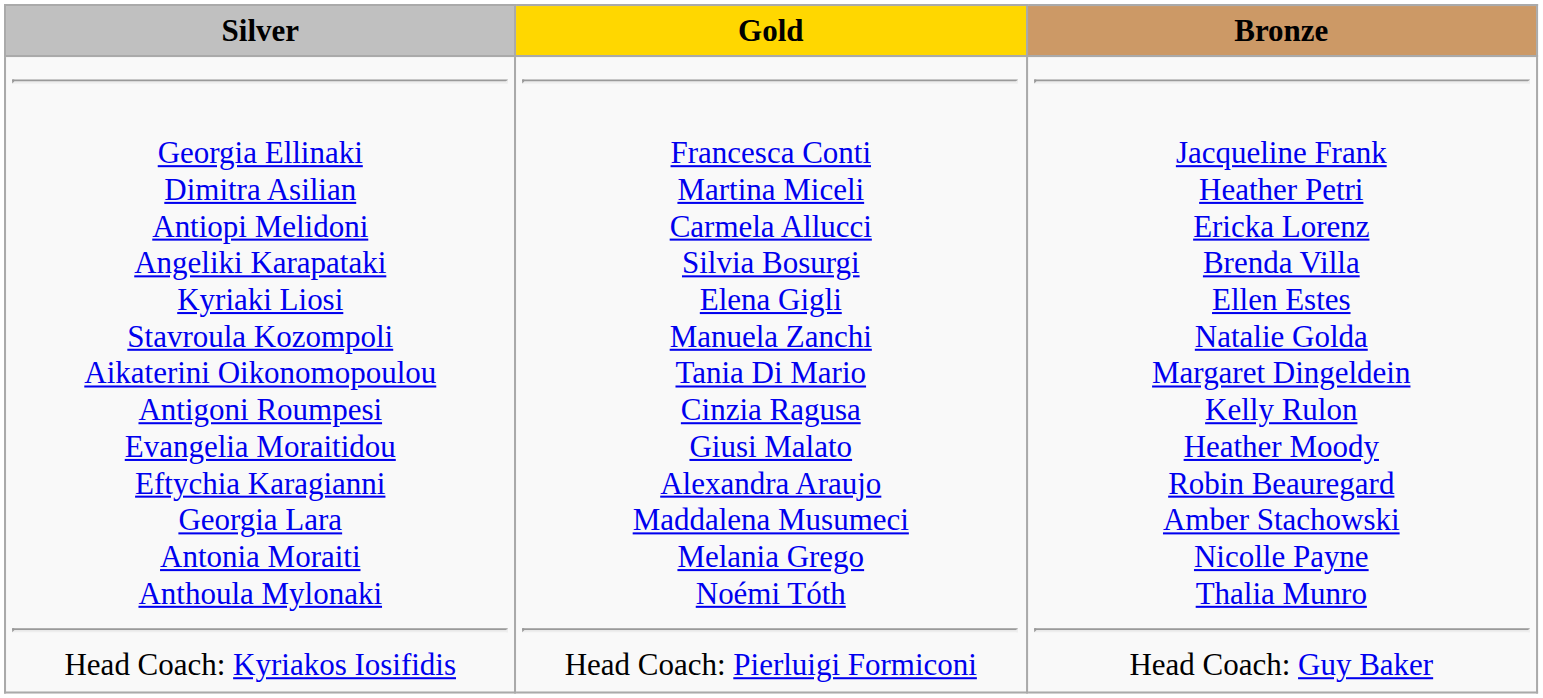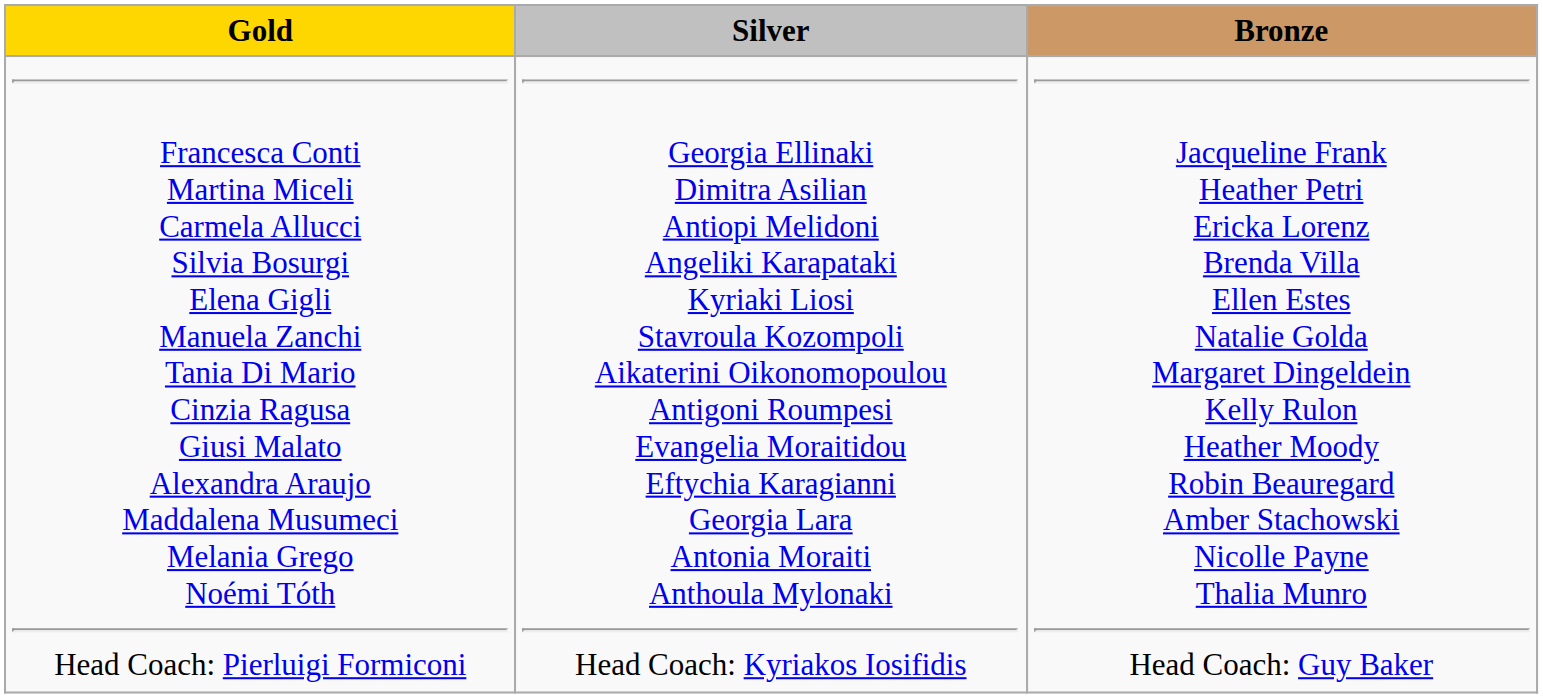columns swapped: (771, 30) <-> (260, 30)
